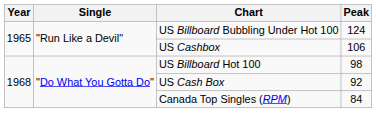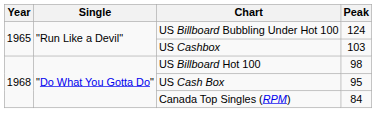(356, 47) 106 -> (356, 47) 103
(356, 82) 92 -> (356, 82) 95
